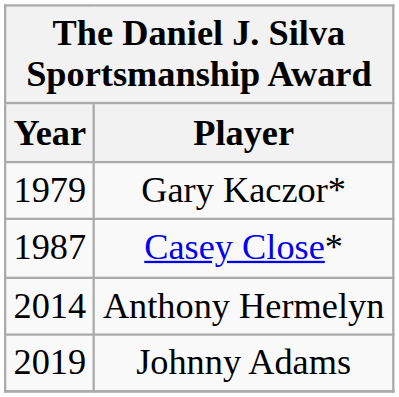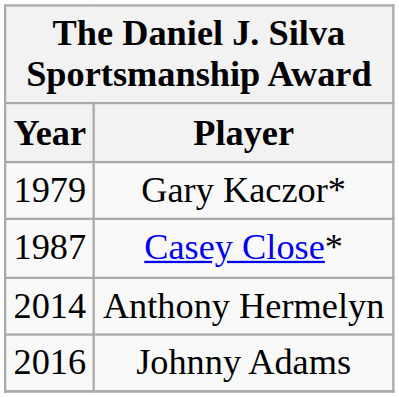(50, 362) 2019 -> (50, 362) 2016
